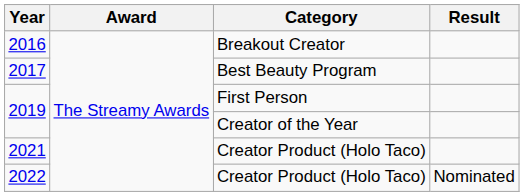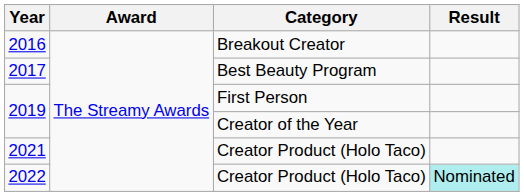(474, 177) no background -> (474, 177) paleturquoise background
